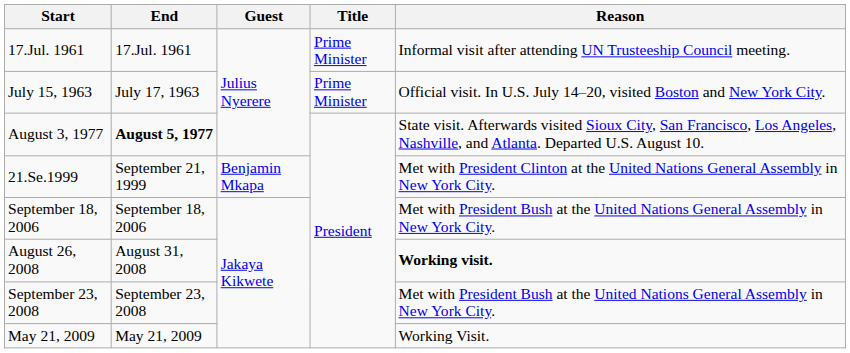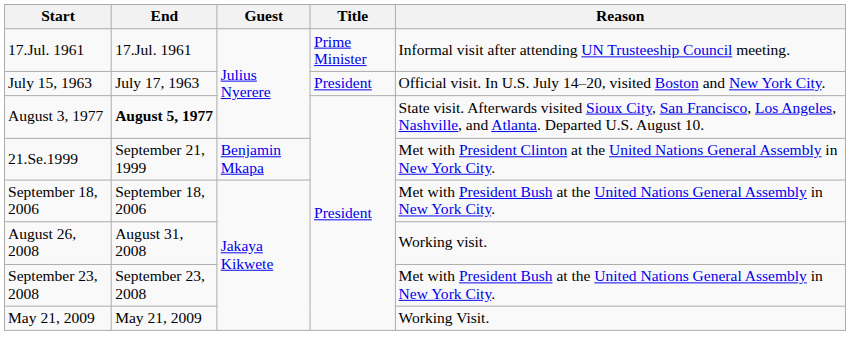(340, 92) Prime Minister -> (343, 83) President
(446, 260) bold -> (443, 243) normal
